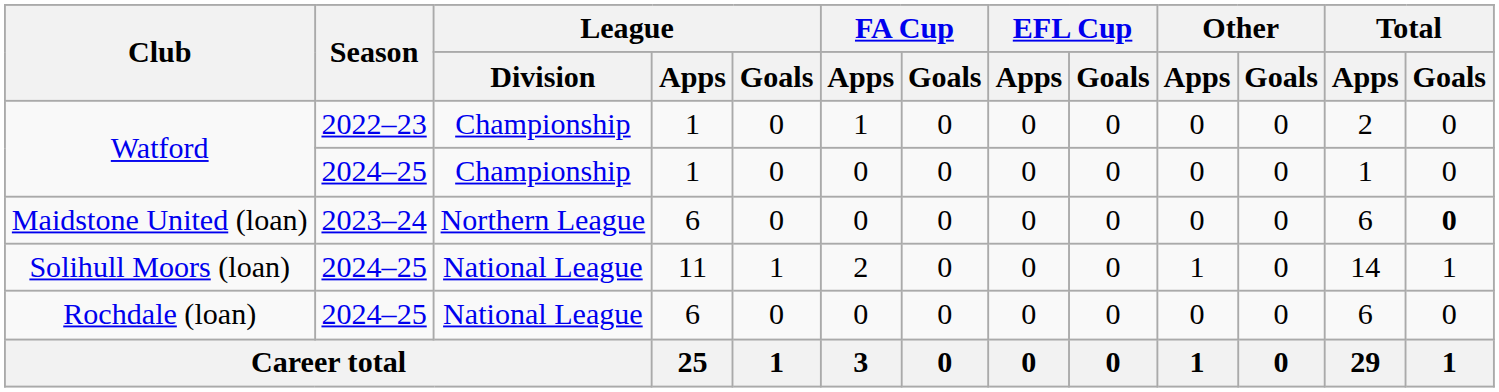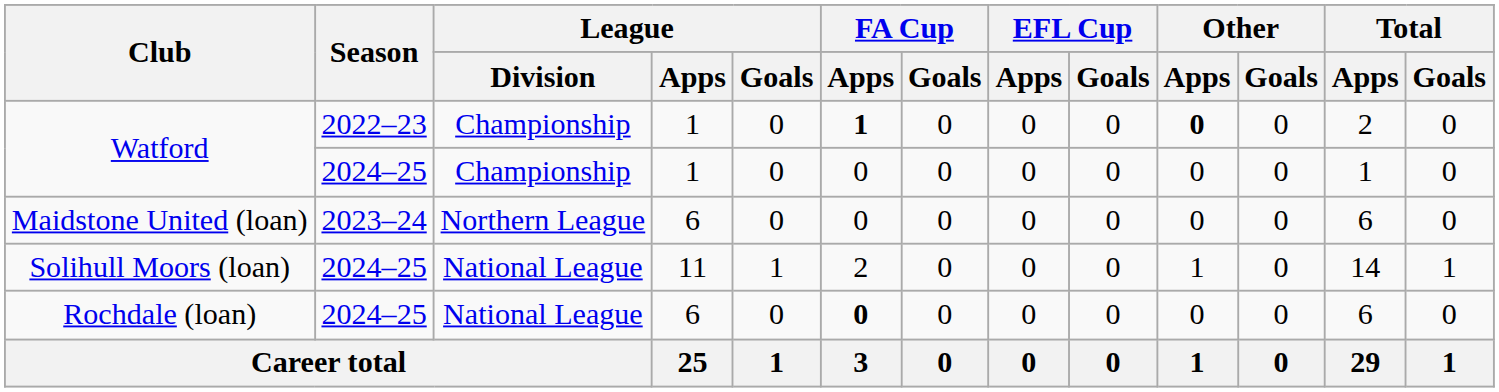(861, 123) normal -> (861, 123) bold
(1197, 123) normal -> (1197, 123) bold
(1449, 219) bold -> (1449, 219) normal
(861, 314) normal -> (861, 314) bold
